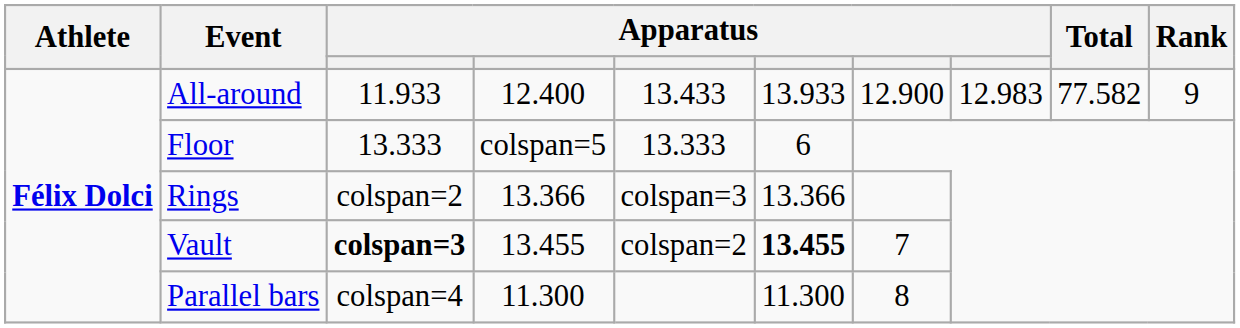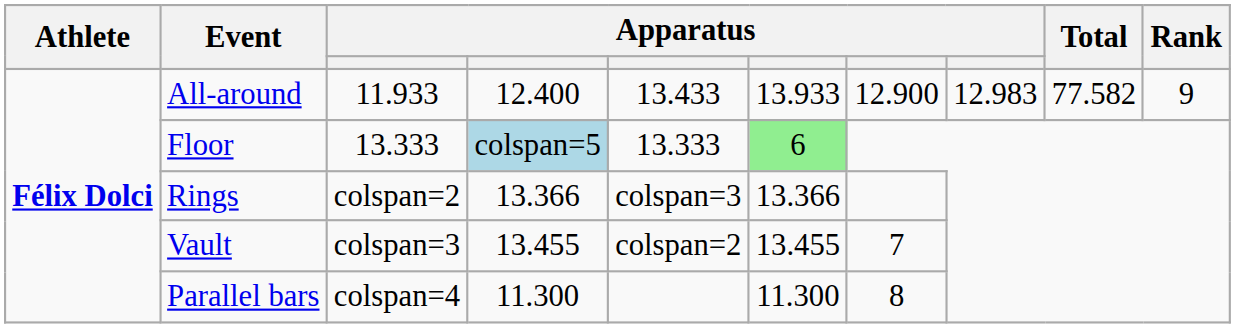(543, 145) no background -> (538, 145) lightblue background
(803, 145) no background -> (798, 145) lightgreen background
(400, 246) bold -> (397, 246) normal
(803, 246) bold -> (798, 246) normal
